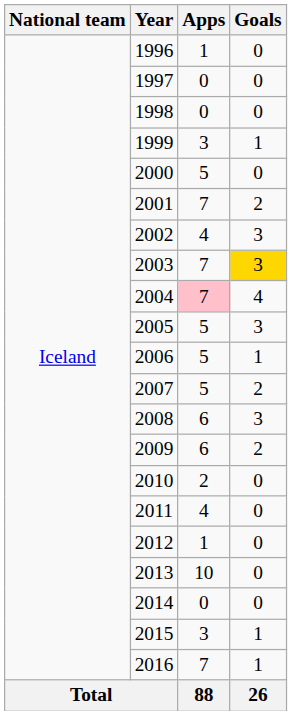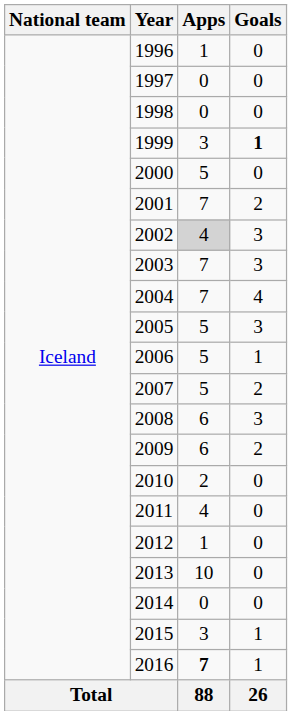(258, 142) normal -> (258, 142) bold
(204, 234) no background -> (204, 234) lightgrey background
(258, 265) gold background -> (258, 265) no background
(204, 296) pink background -> (204, 296) no background
(204, 664) normal -> (204, 664) bold
